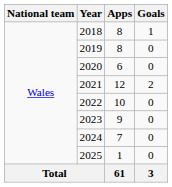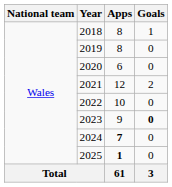(151, 119) normal -> (151, 119) bold
(120, 137) normal -> (120, 137) bold
(120, 155) normal -> (120, 155) bold
